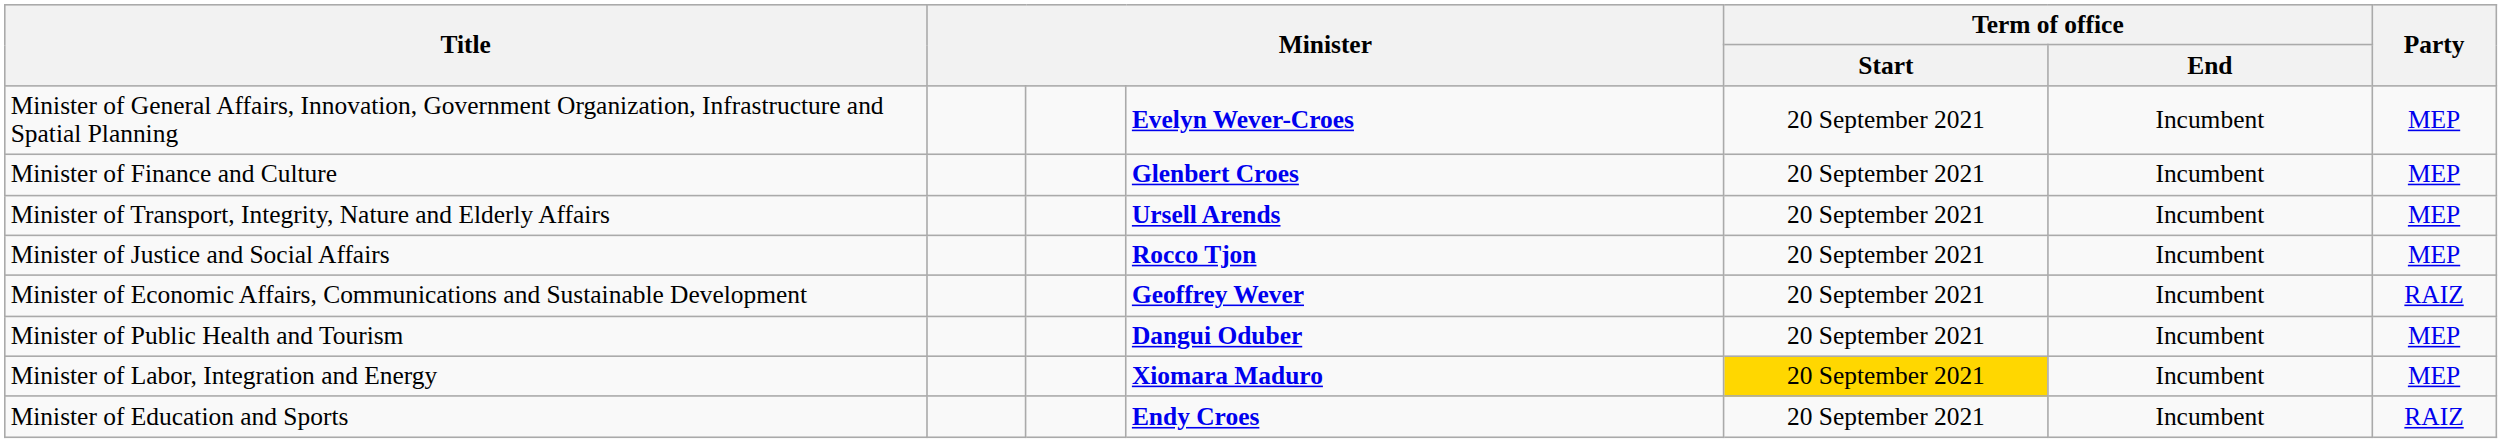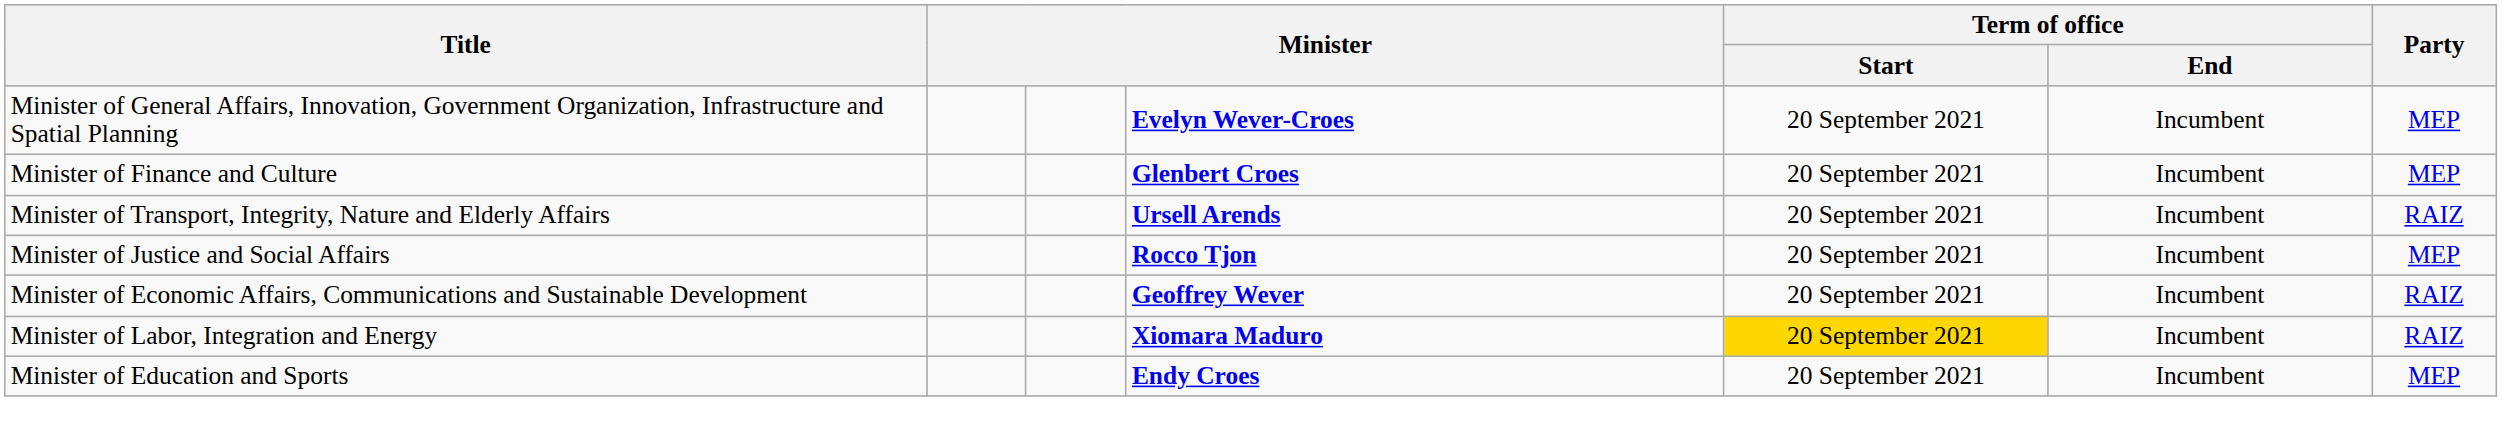(2434, 214) MEP -> (2434, 214) RAIZ
- row: (207, 335)
(2434, 376) MEP -> (2434, 335) RAIZ
(2434, 416) RAIZ -> (2434, 376) MEP
